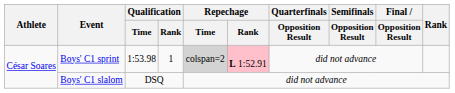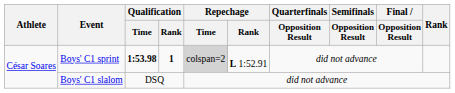(142, 59) normal -> (142, 59) bold
(171, 59) normal -> (171, 59) bold
(248, 65) pink background -> (249, 65) no background
